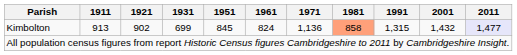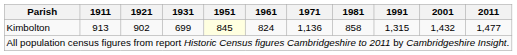(225, 27) no background -> (225, 27) lightyellow background
(353, 27) lightsalmon background -> (353, 27) no background
(489, 27) lavender background -> (489, 27) no background
